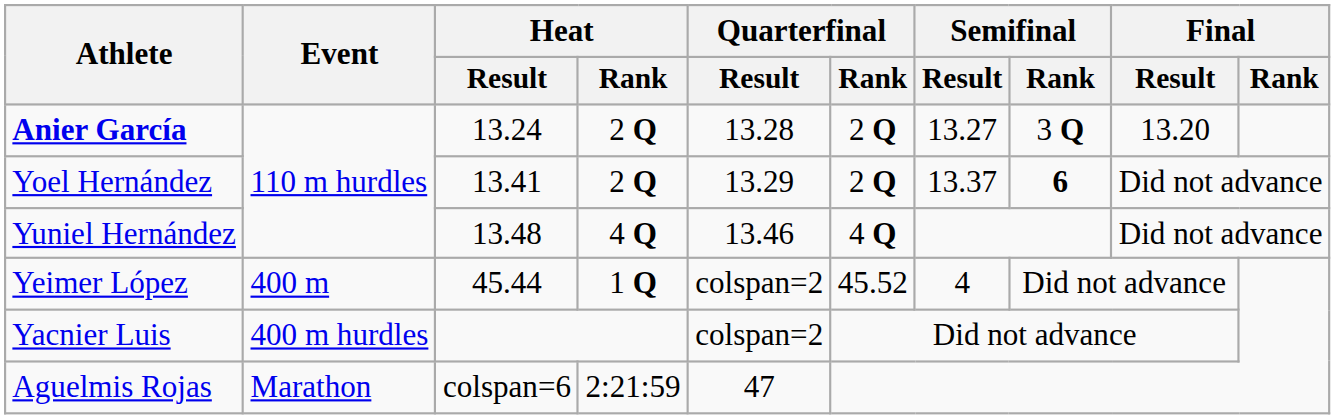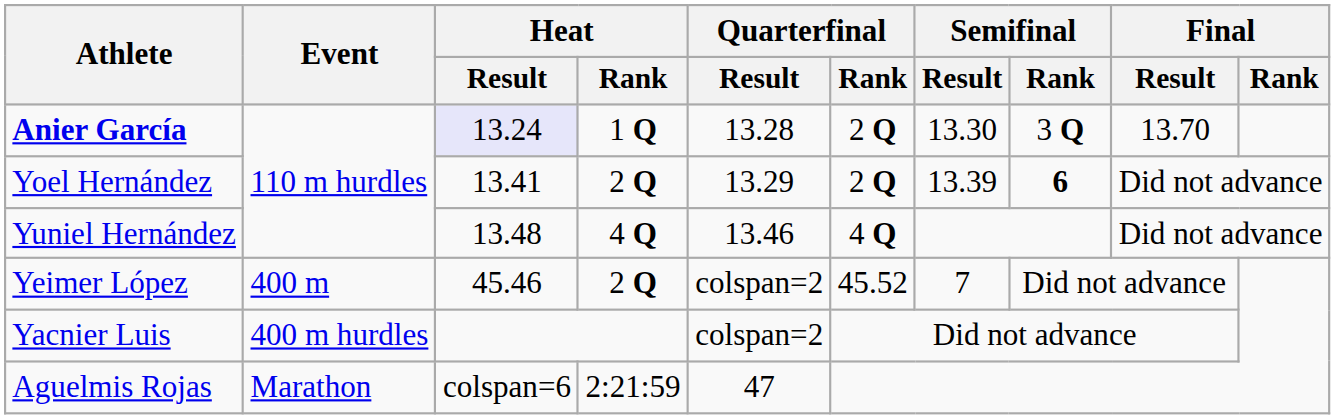(507, 130) no background -> (507, 130) lavender background
(633, 130) 2 Q -> (633, 130) 1 Q
(962, 130) 13.27 -> (962, 130) 13.30
(1175, 130) 13.20 -> (1175, 130) 13.70
(962, 181) 13.37 -> (962, 181) 13.39
(507, 284) 45.44 -> (507, 284) 45.46
(633, 284) 1 Q -> (633, 284) 2 Q
(962, 284) 4 -> (962, 284) 7
